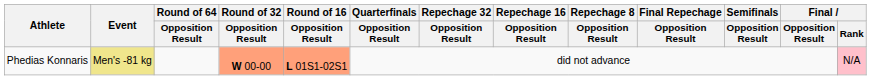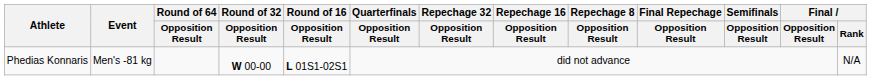(122, 61) khaki background -> (122, 61) no background
(251, 67) lightsalmon background -> (251, 67) no background
(317, 67) lightsalmon background -> (317, 67) no background
(852, 61) pink background -> (852, 61) no background
